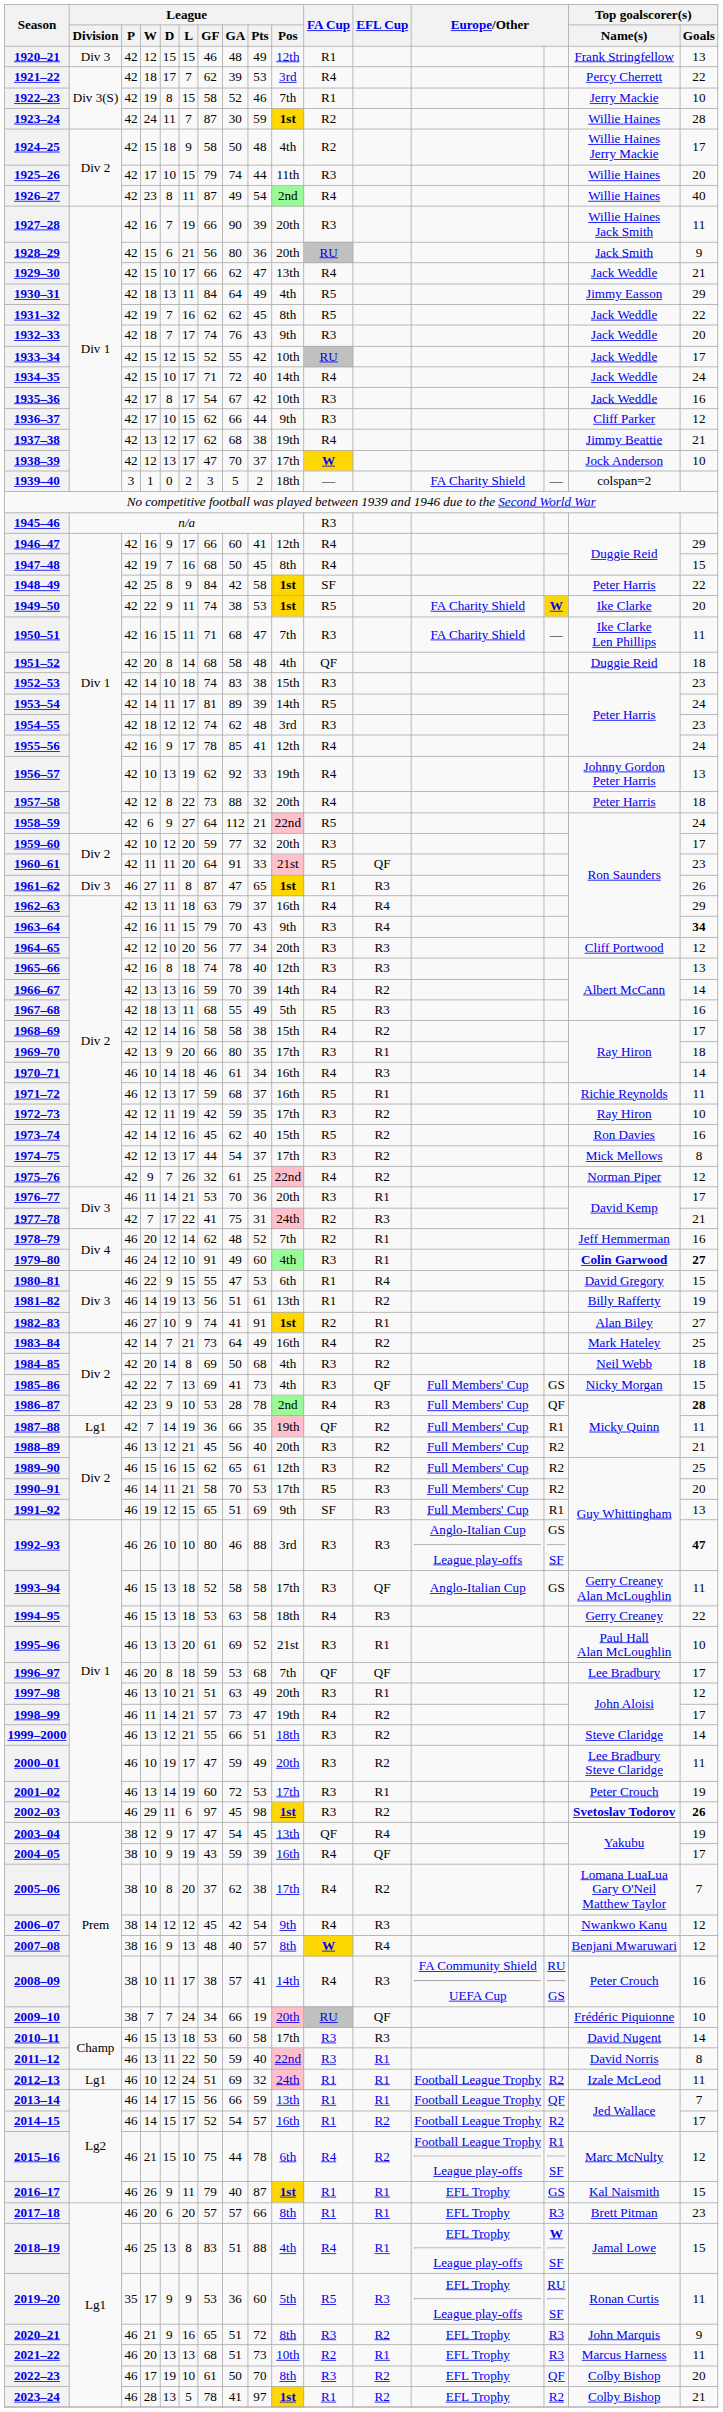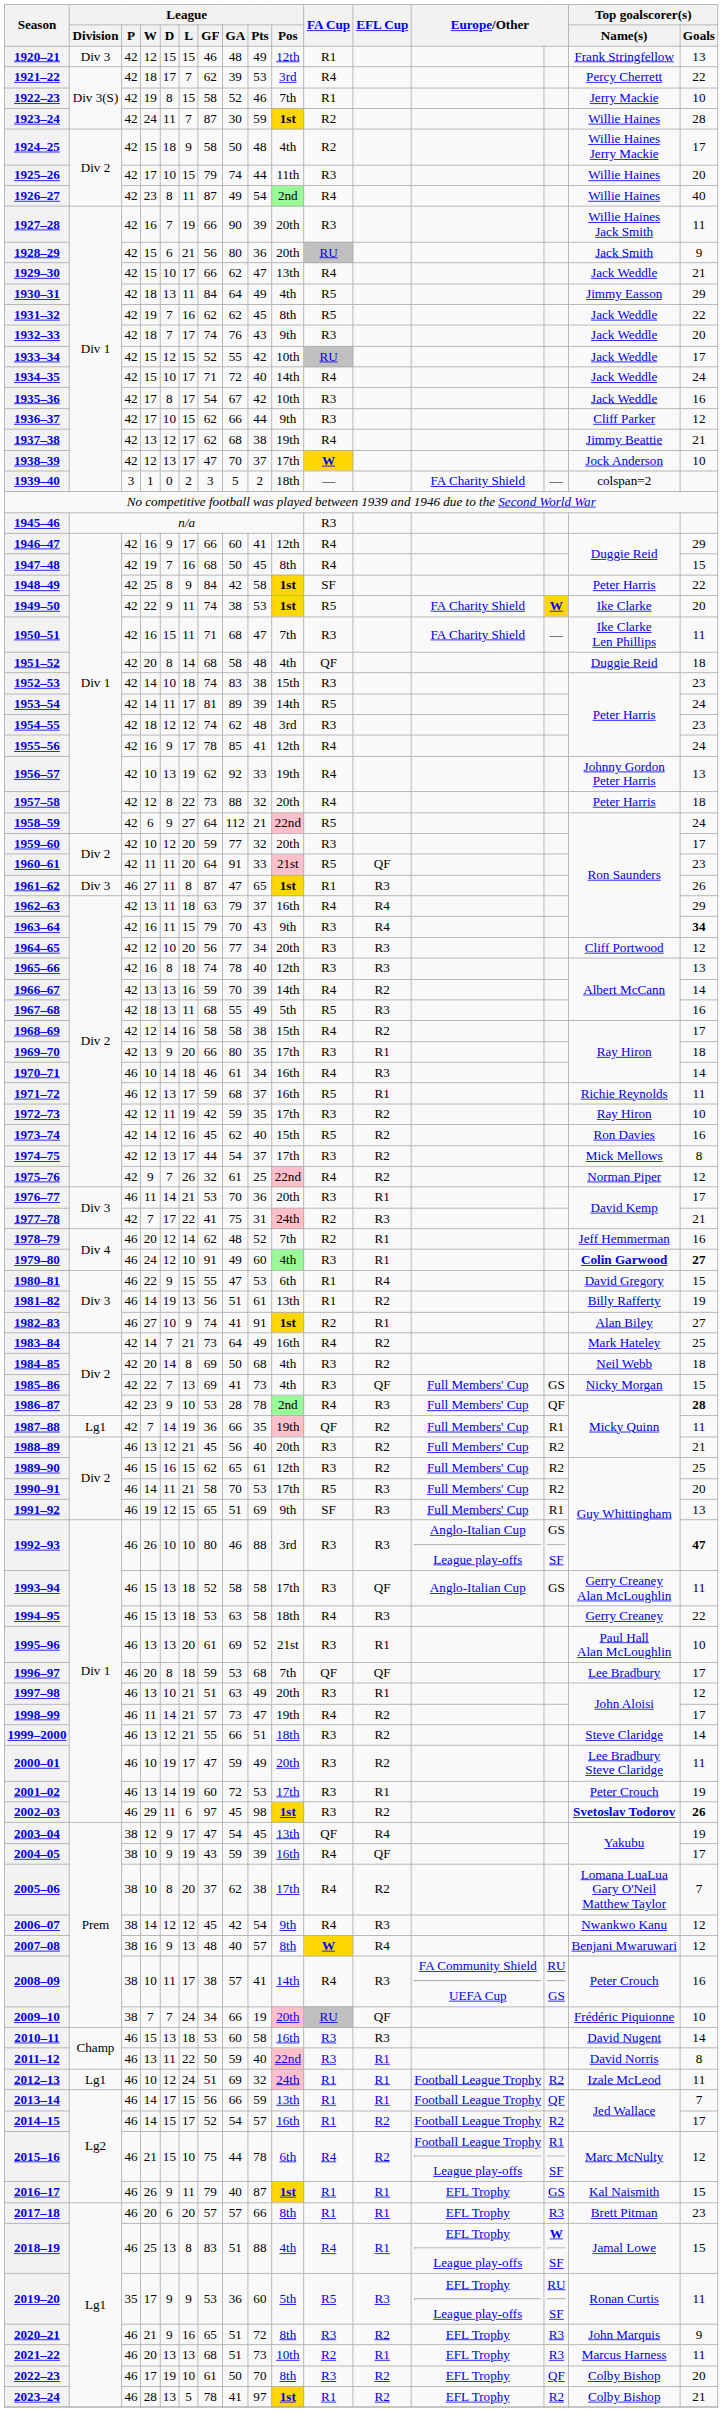(288, 2037) 17th -> (288, 2037) 16th
